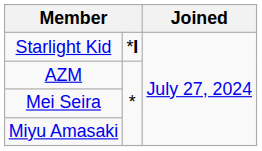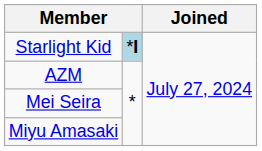(132, 46) no background -> (132, 46) lightblue background
